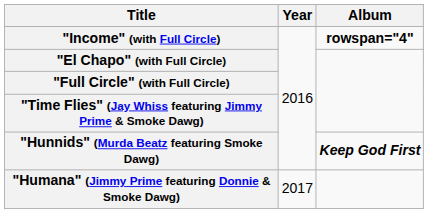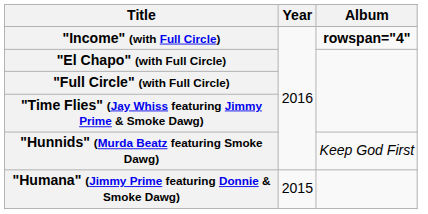(370, 151) bold -> (367, 151) normal
(297, 189) 2017 -> (297, 189) 2015
